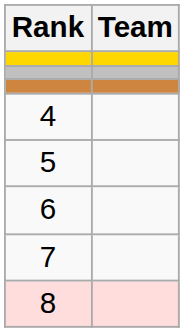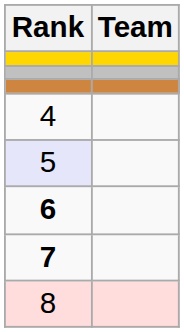(48, 162) no background -> (48, 162) lavender background
(48, 209) normal -> (48, 209) bold
(48, 256) normal -> (48, 256) bold
